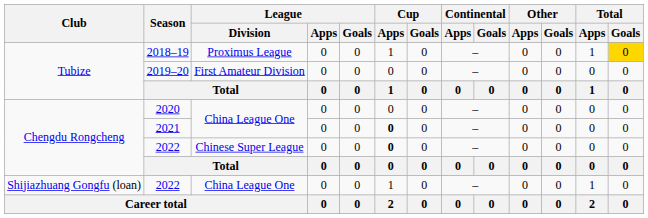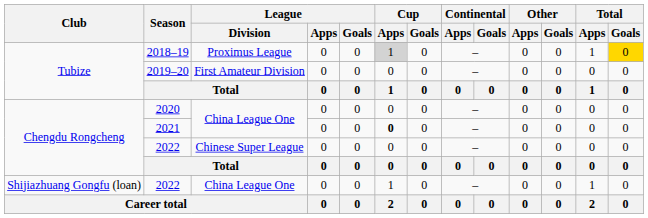(391, 52) no background -> (391, 52) lightgrey background
(391, 147) bold -> (391, 147) normal
